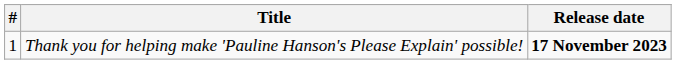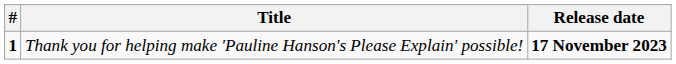(13, 45) normal -> (13, 45) bold
